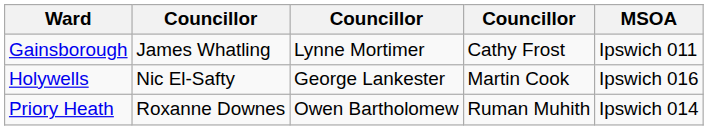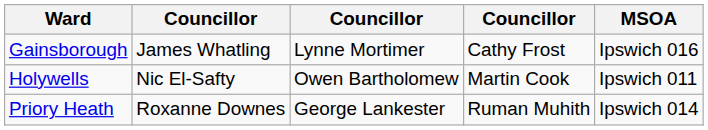(648, 49) Ipswich 011 -> (649, 49) Ipswich 016
(370, 79) George Lankester -> (376, 79) Owen Bartholomew
(649, 79) Ipswich 016 -> (648, 79) Ipswich 011
(376, 109) Owen Bartholomew -> (370, 109) George Lankester
